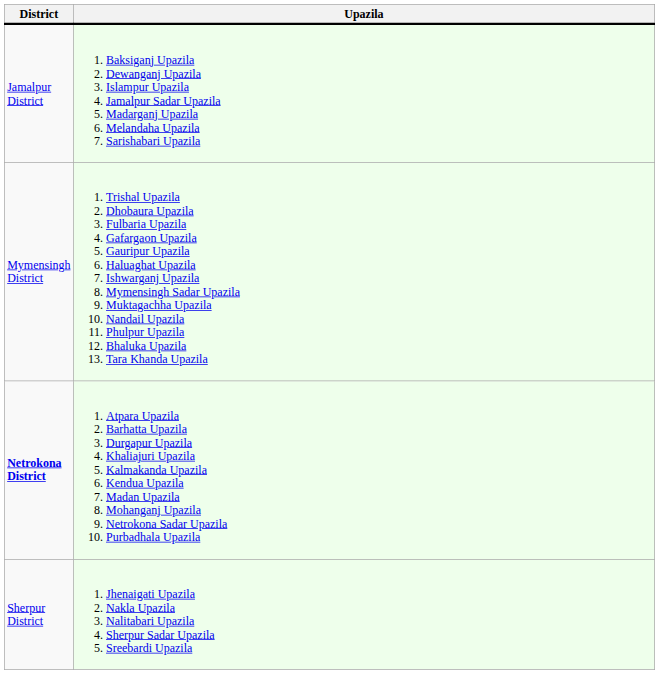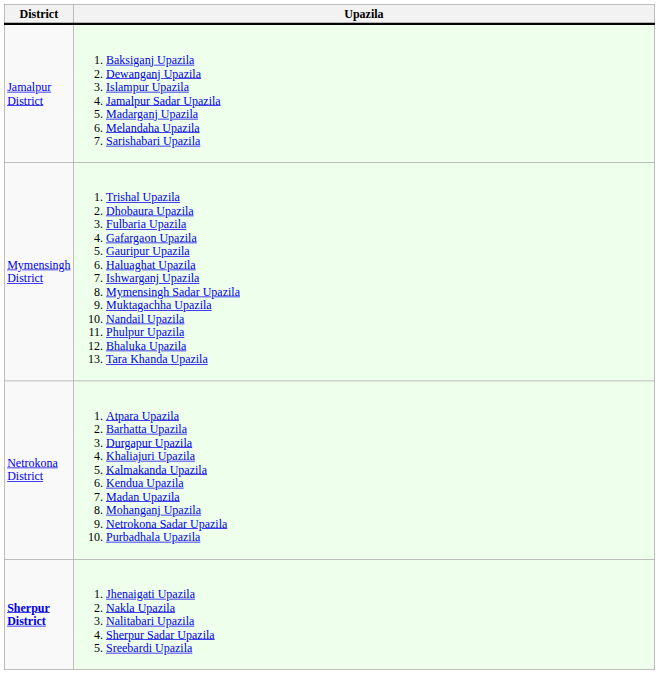(34, 470) bold -> (32, 470) normal
(26, 614) normal -> (28, 614) bold
